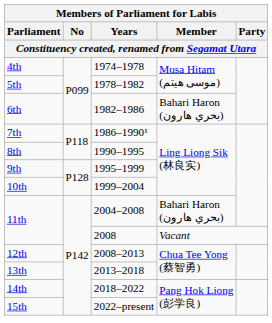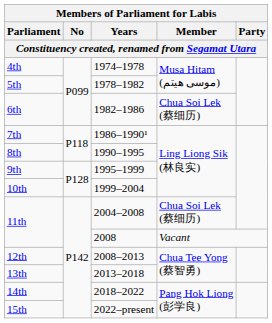(191, 108) Bahari Haron (بحري هارون) -> (190, 108) Chua Soi Lek (蔡细历)
(191, 210) Bahari Haron (بحري هارون) -> (190, 212) Chua Soi Lek (蔡细历)
